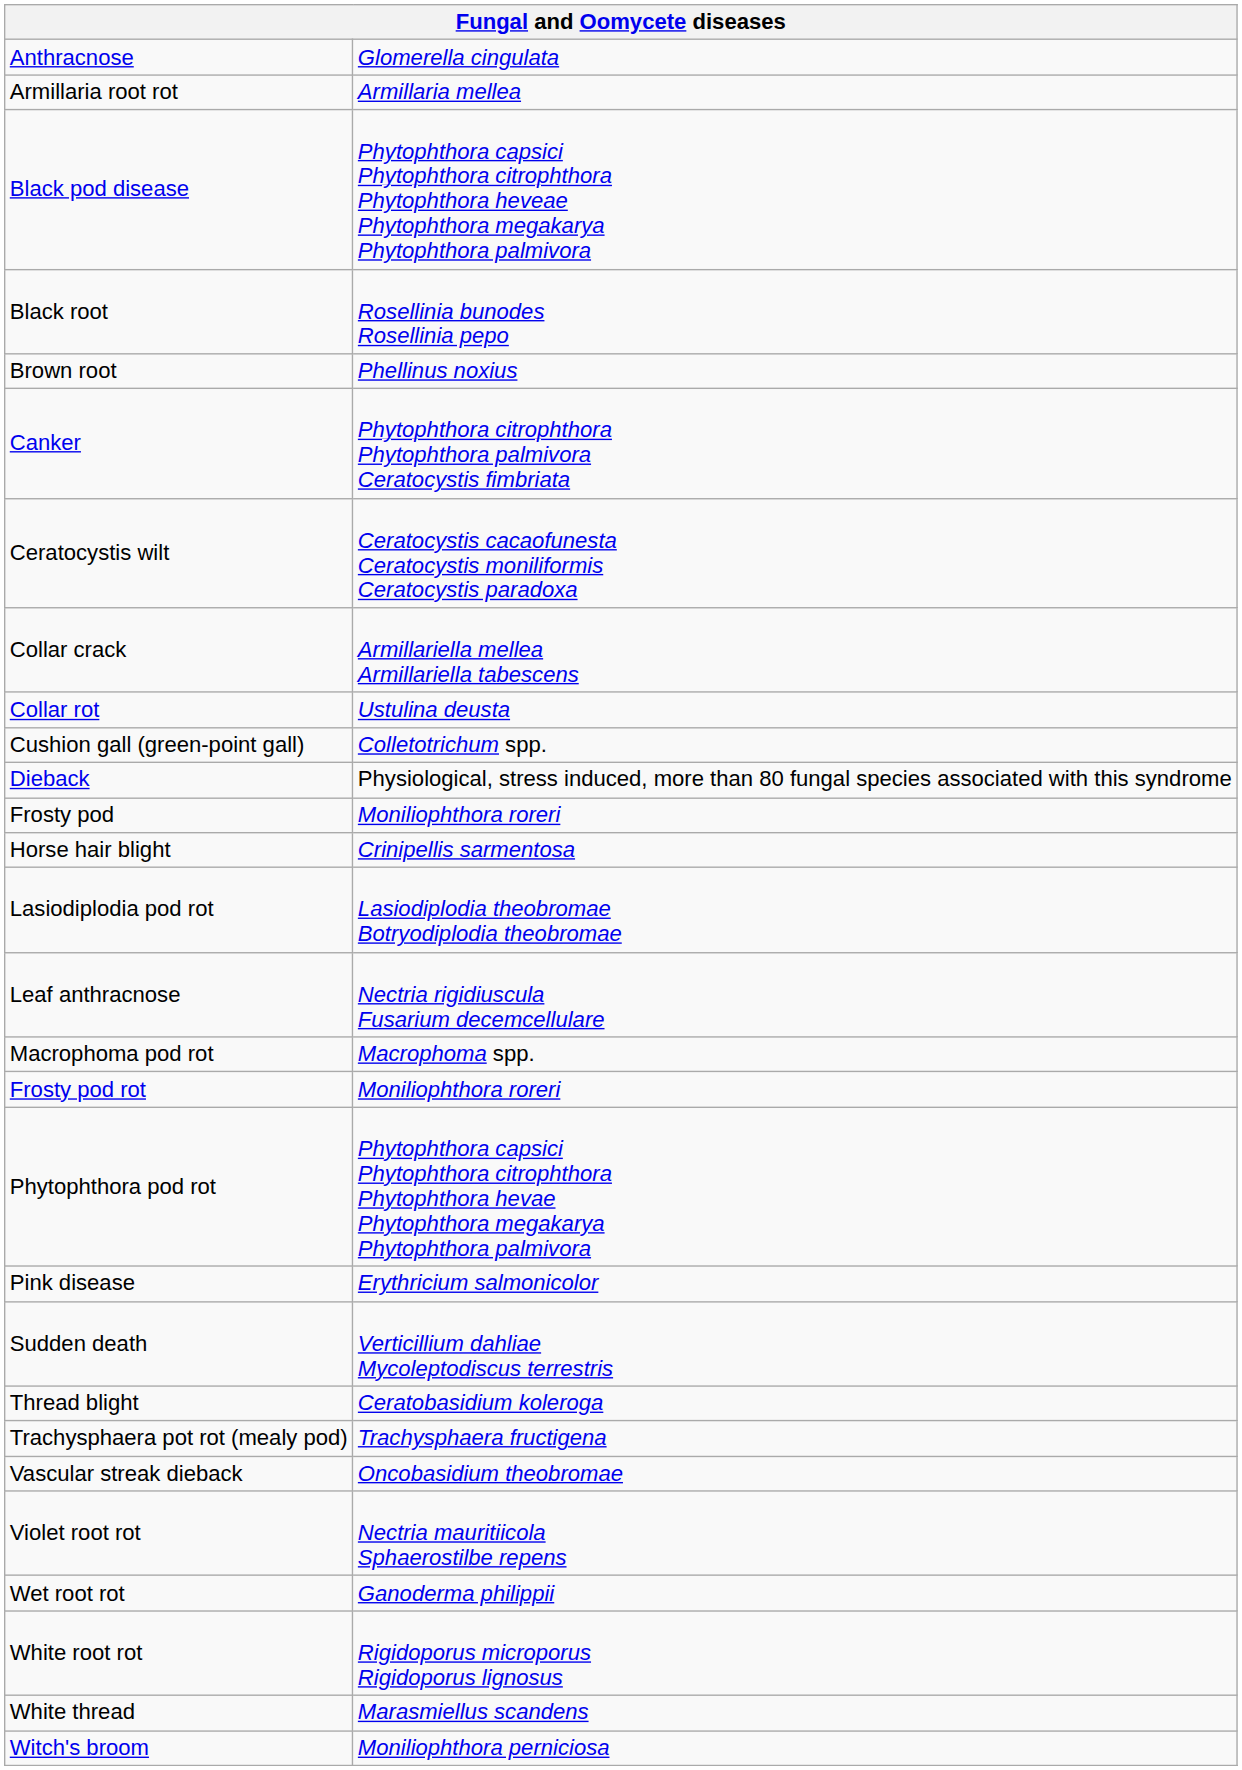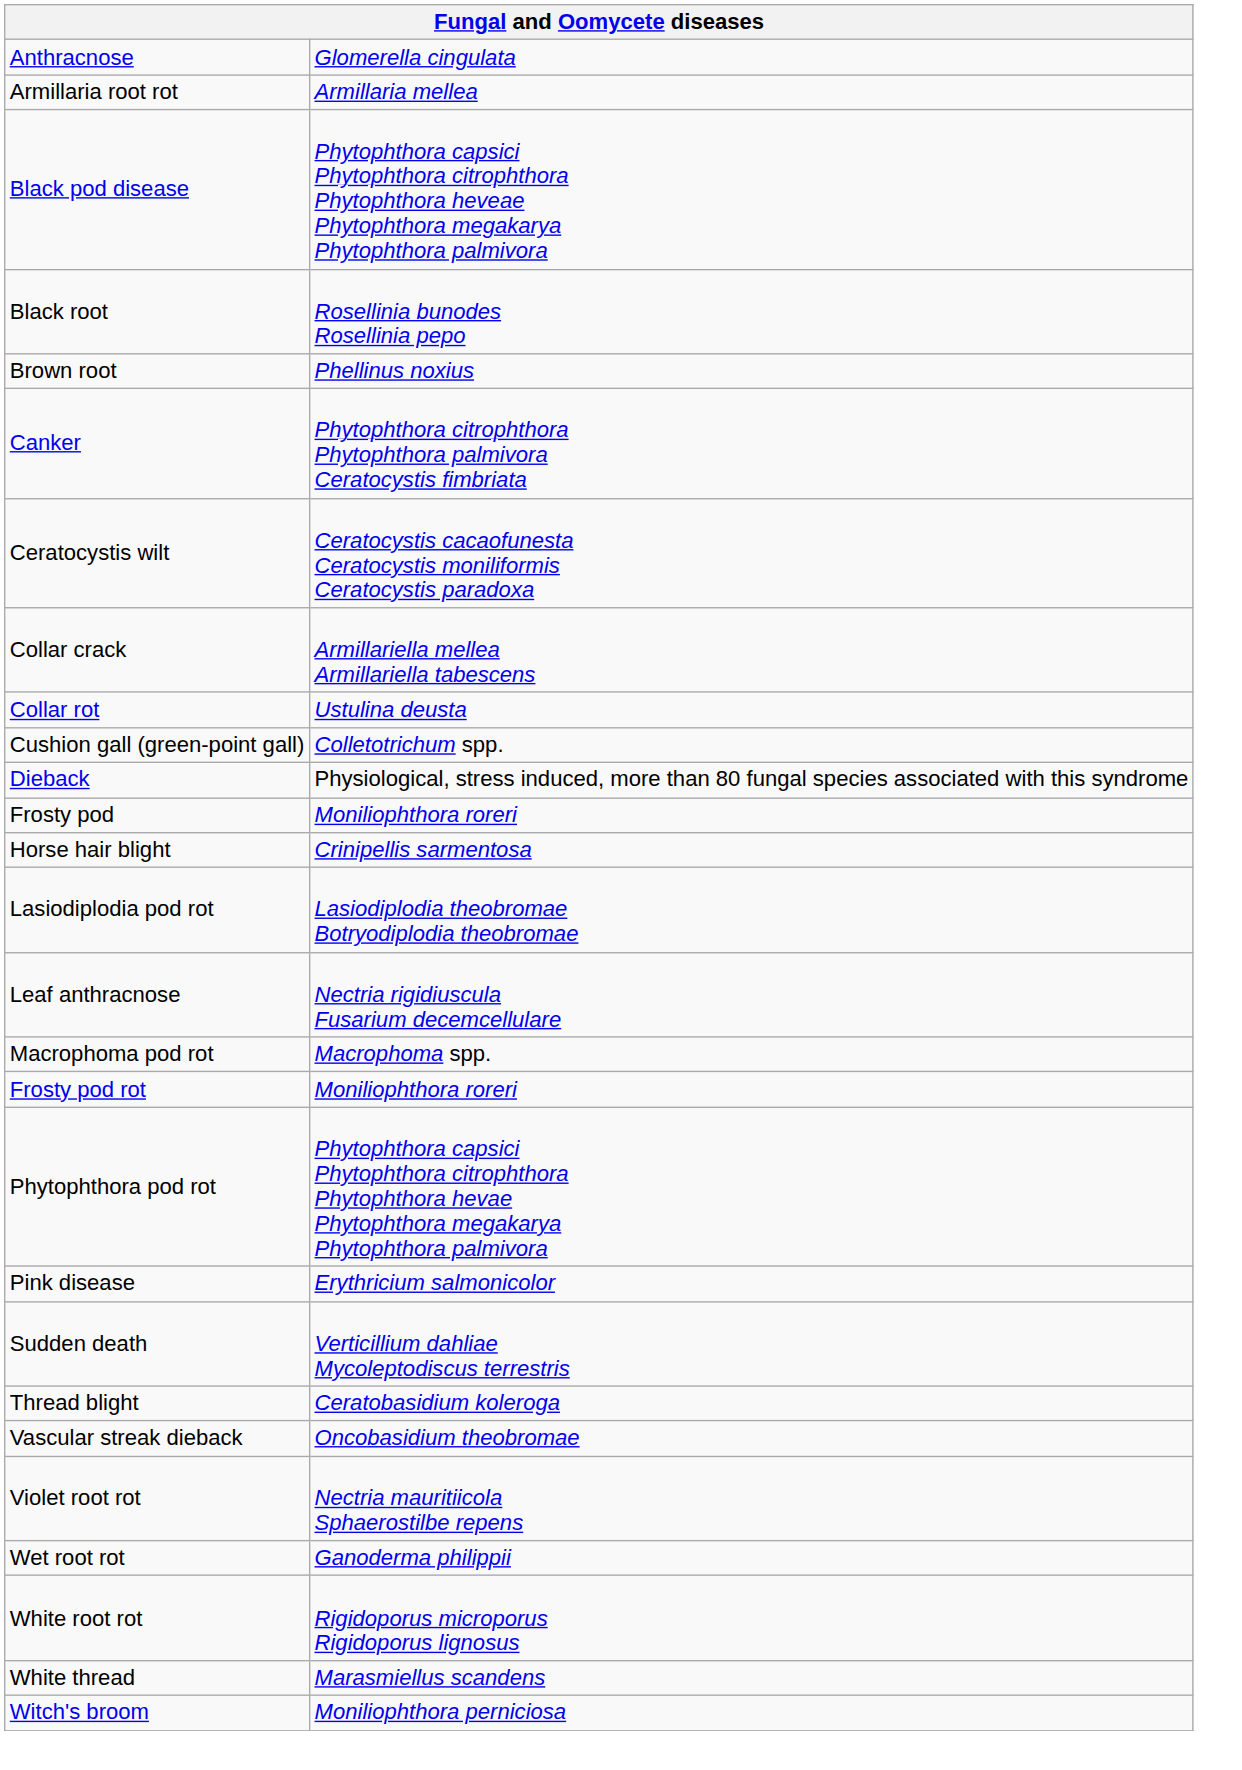- row: (179, 1438)
